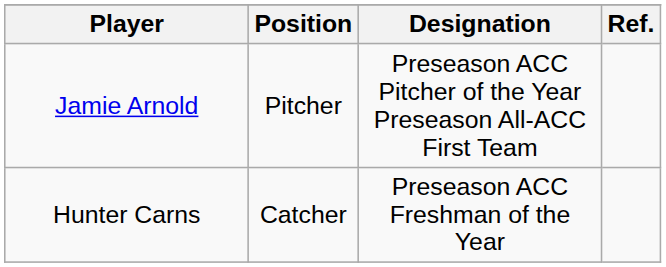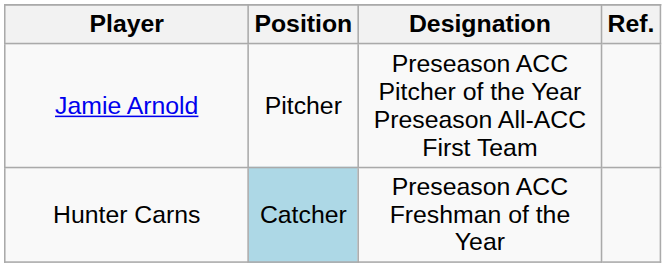(303, 214) no background -> (303, 214) lightblue background
